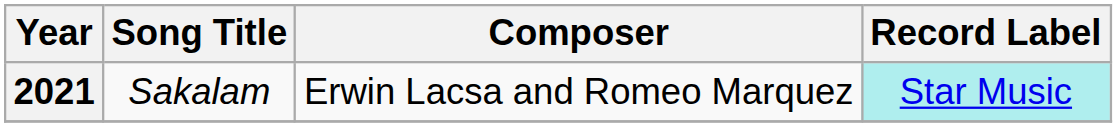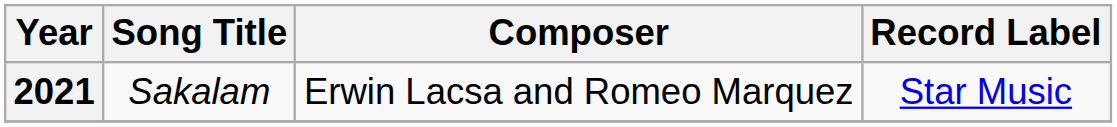(986, 91) paleturquoise background -> (986, 91) no background
